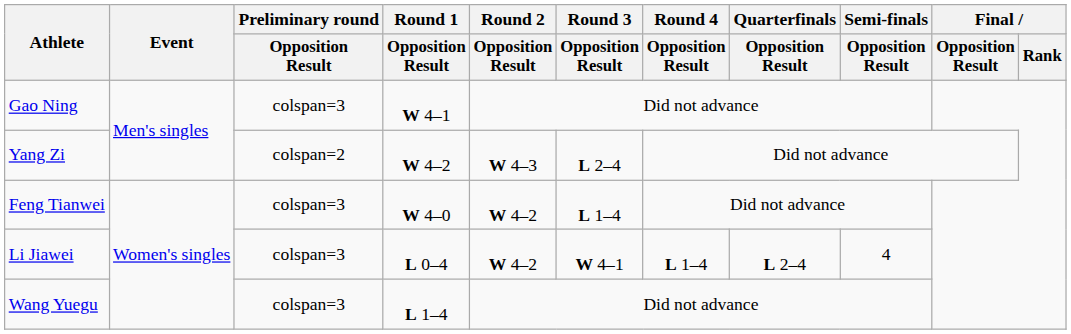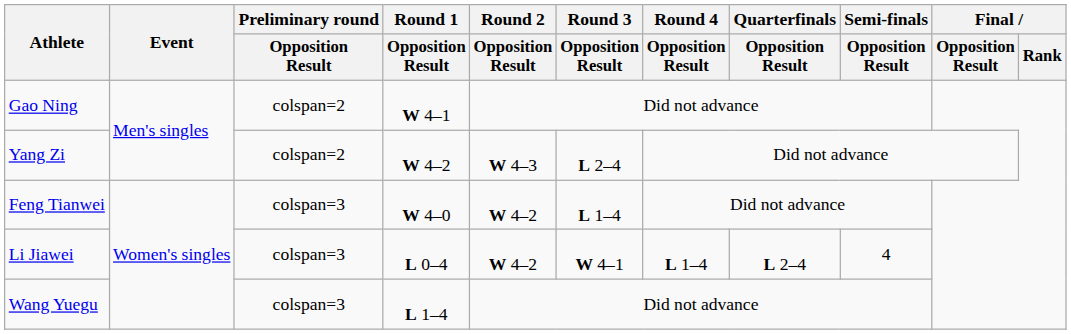(309, 105) colspan=3 -> (309, 105) colspan=2
